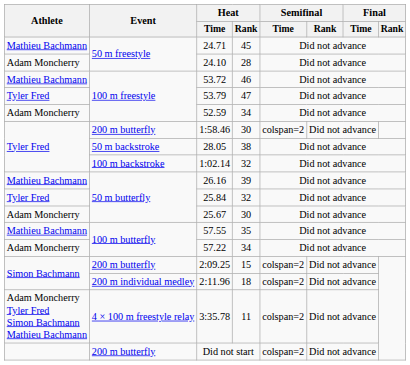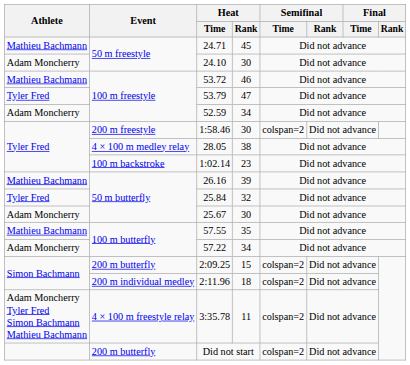(246, 62) 28 -> (246, 62) 30
(124, 130) 200 m butterfly -> (124, 130) 200 m freestyle
(126, 147) 50 m backstroke -> (141, 147) 4 × 100 m medley relay
(246, 164) 32 -> (246, 164) 23
